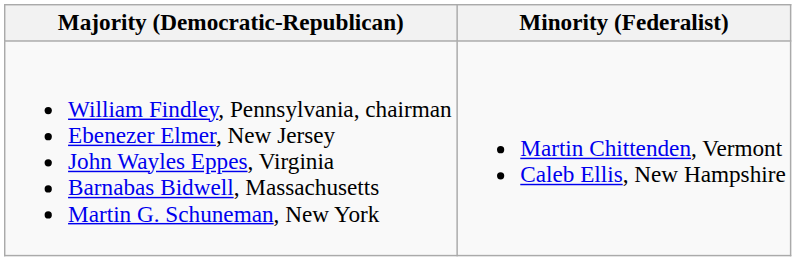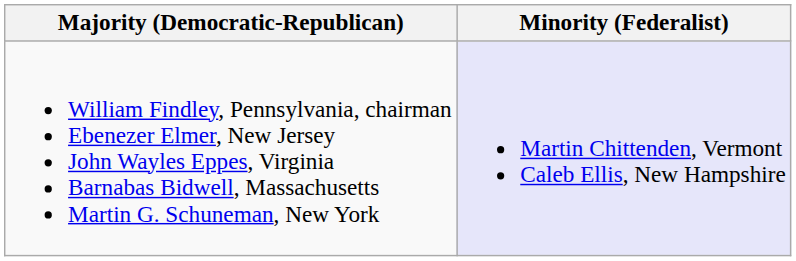(624, 161) no background -> (624, 161) lavender background
